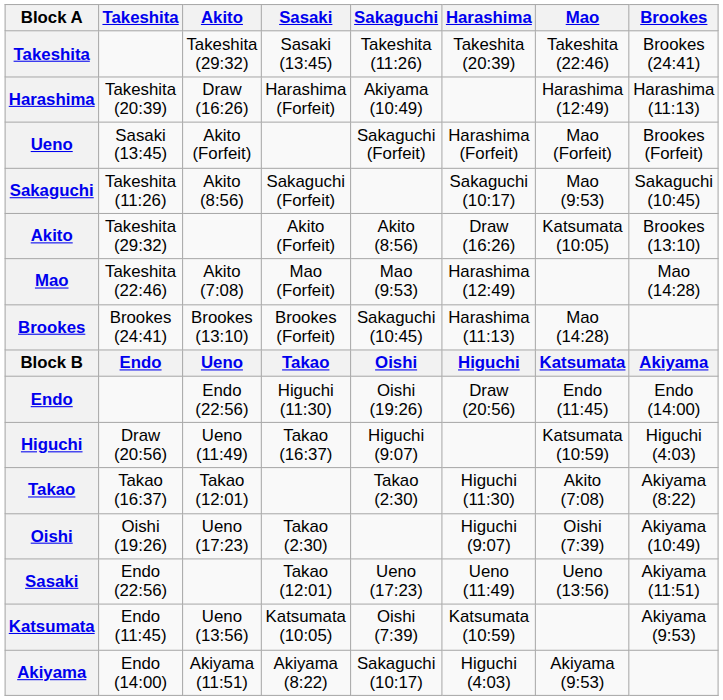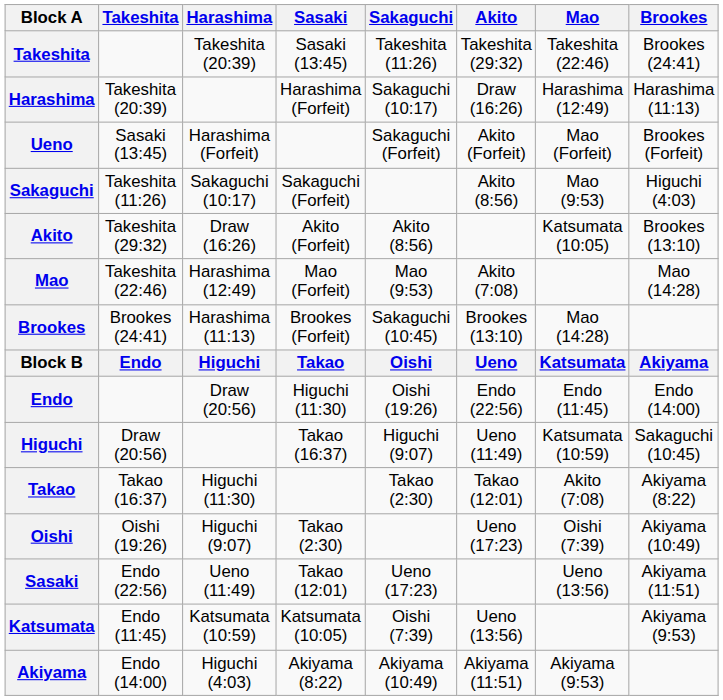columns swapped: (489, 17) <-> (222, 17)
(396, 99) Akiyama (10:49) -> (411, 99) Sakaguchi (10:17)
(674, 190) Sakaguchi (10:45) -> (674, 190) Higuchi (4:03)
(674, 444) Higuchi (4:03) -> (674, 444) Sakaguchi (10:45)
(396, 672) Sakaguchi (10:17) -> (411, 672) Akiyama (10:49)
